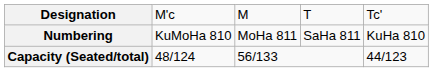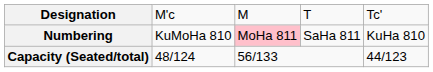(267, 35) no background -> (267, 35) pink background
